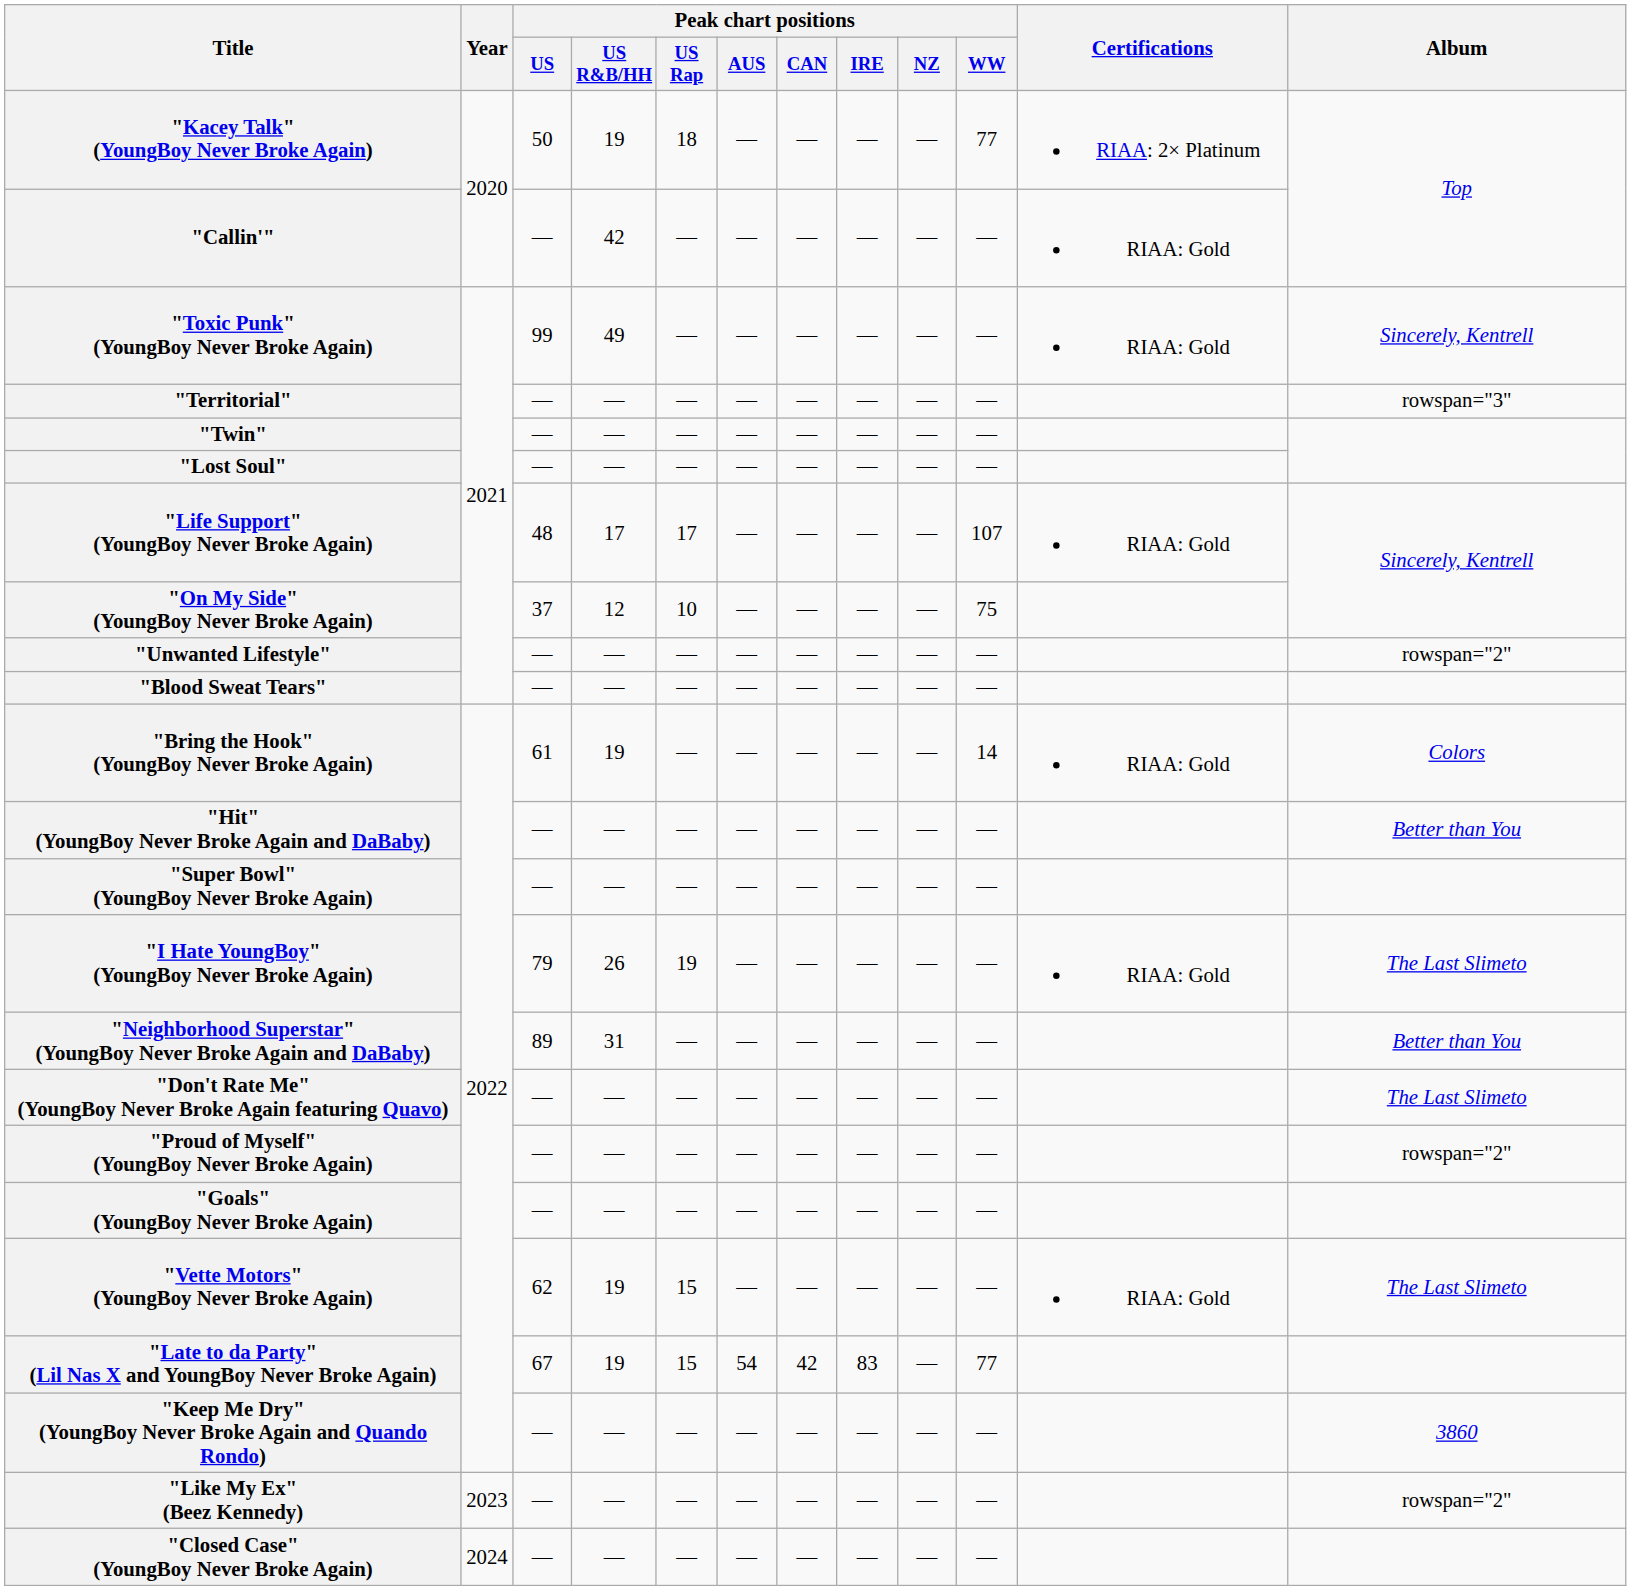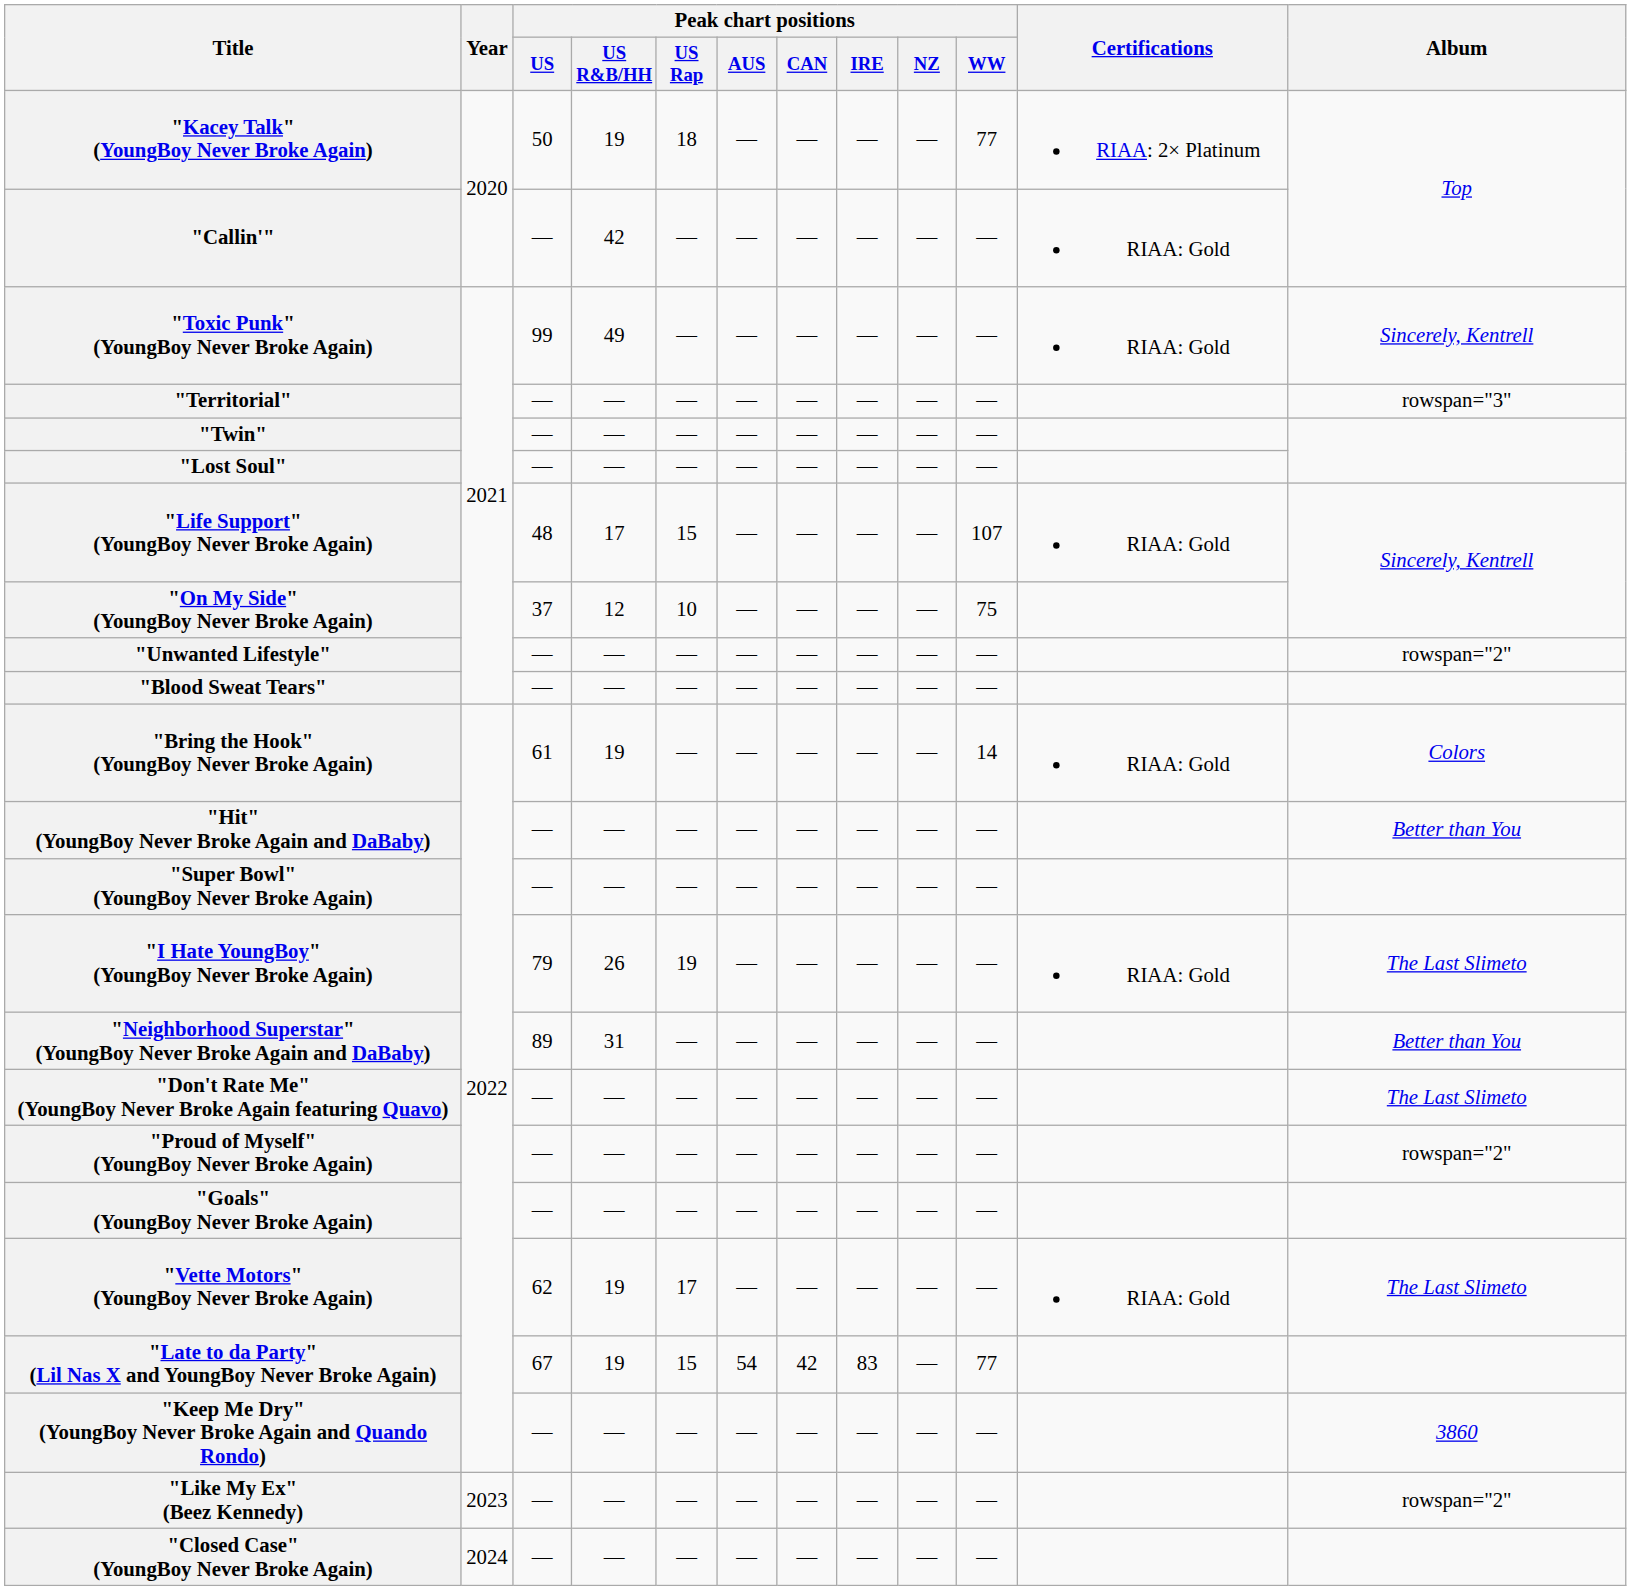(687, 532) 17 -> (687, 532) 15
(687, 1287) 15 -> (687, 1287) 17
